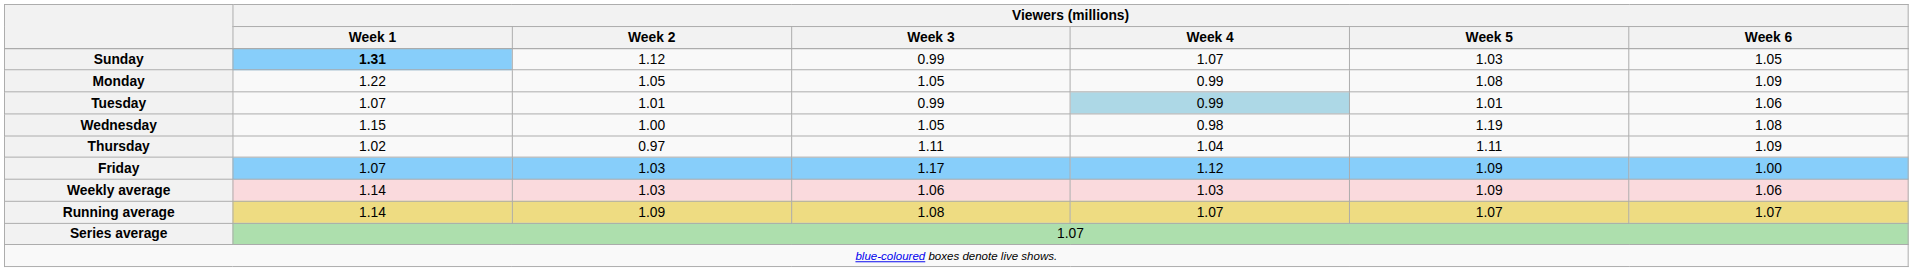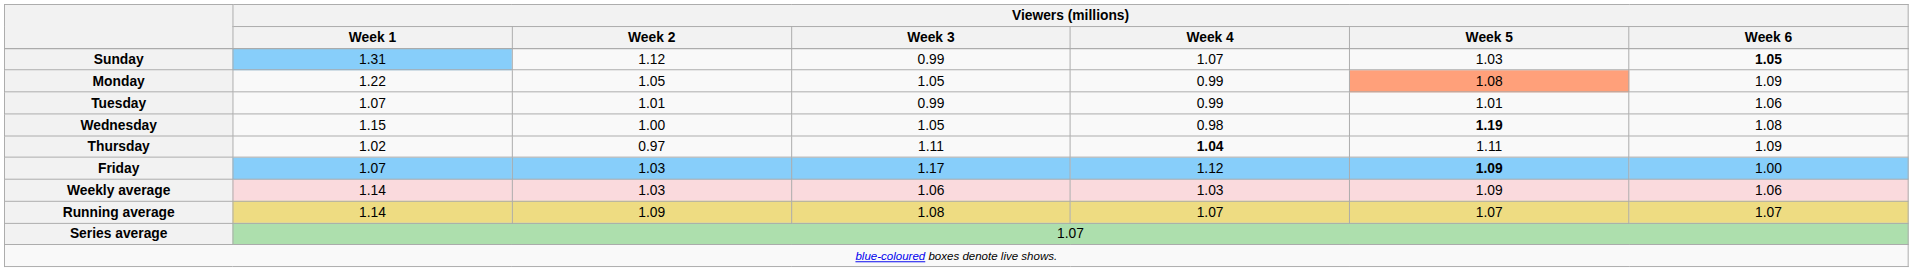(373, 59) bold -> (373, 59) normal
(1769, 59) normal -> (1769, 59) bold
(1489, 81) no background -> (1489, 81) lightsalmon background
(1210, 103) lightblue background -> (1210, 103) no background
(1489, 125) normal -> (1489, 125) bold
(1210, 147) normal -> (1210, 147) bold
(1489, 169) normal -> (1489, 169) bold
